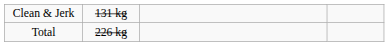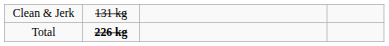(111, 32) normal -> (111, 32) bold
